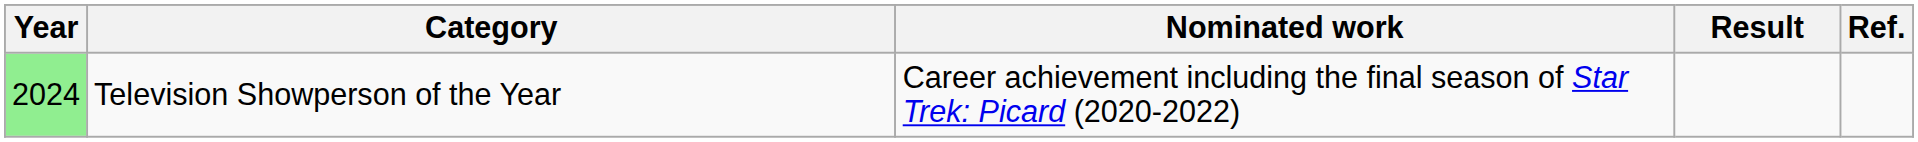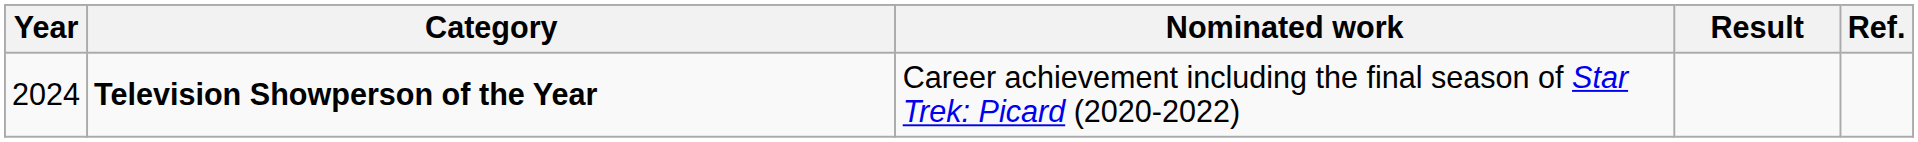(46, 94) lightgreen background -> (46, 94) no background
(328, 94) normal -> (346, 94) bold
